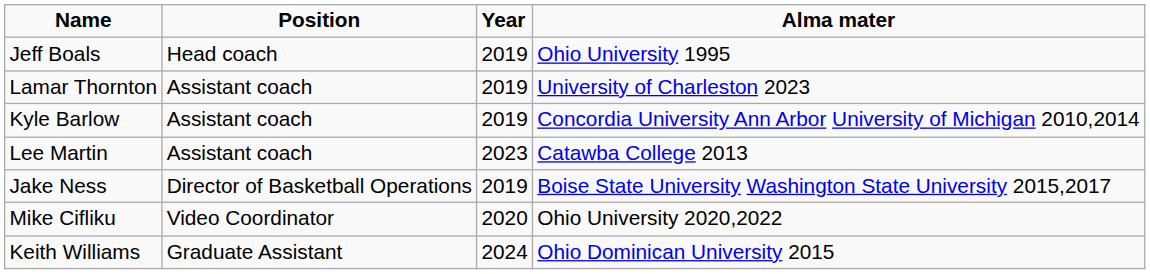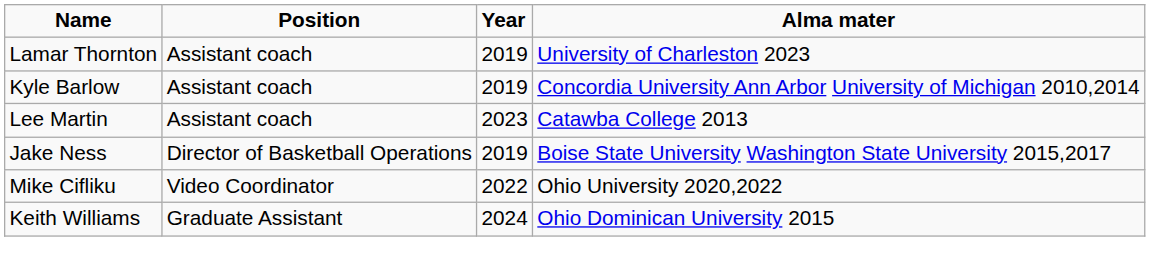- row: (55, 53)
(505, 218) 2020 -> (505, 185) 2022
